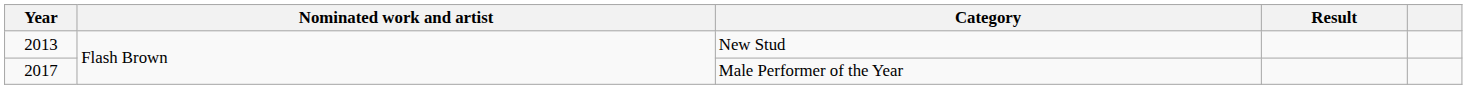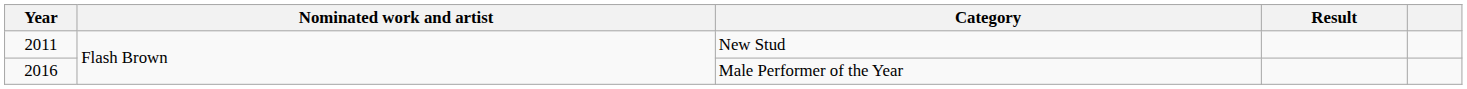(41, 44) 2013 -> (41, 44) 2011
(41, 71) 2017 -> (41, 71) 2016
